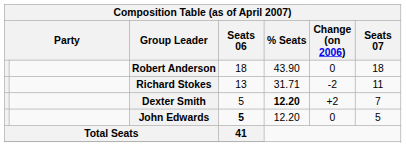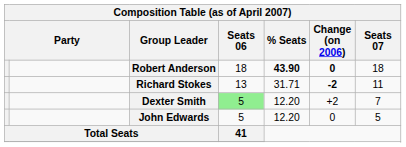(287, 69) normal -> (287, 69) bold
(332, 69) normal -> (332, 69) bold
(332, 85) normal -> (332, 85) bold
(241, 101) no background -> (241, 101) lightgreen background
(287, 101) bold -> (287, 101) normal
(241, 118) bold -> (241, 118) normal
